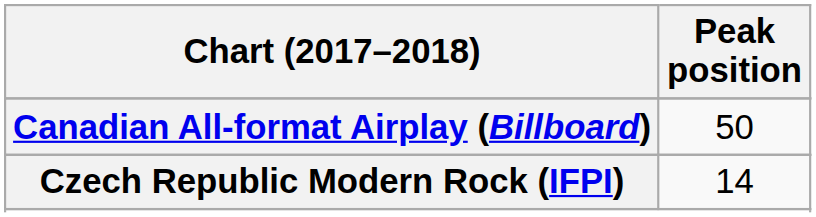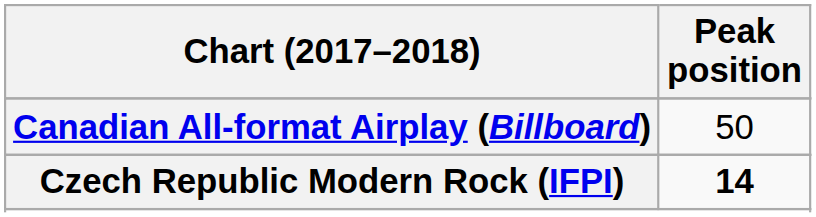(734, 181) normal -> (734, 181) bold
